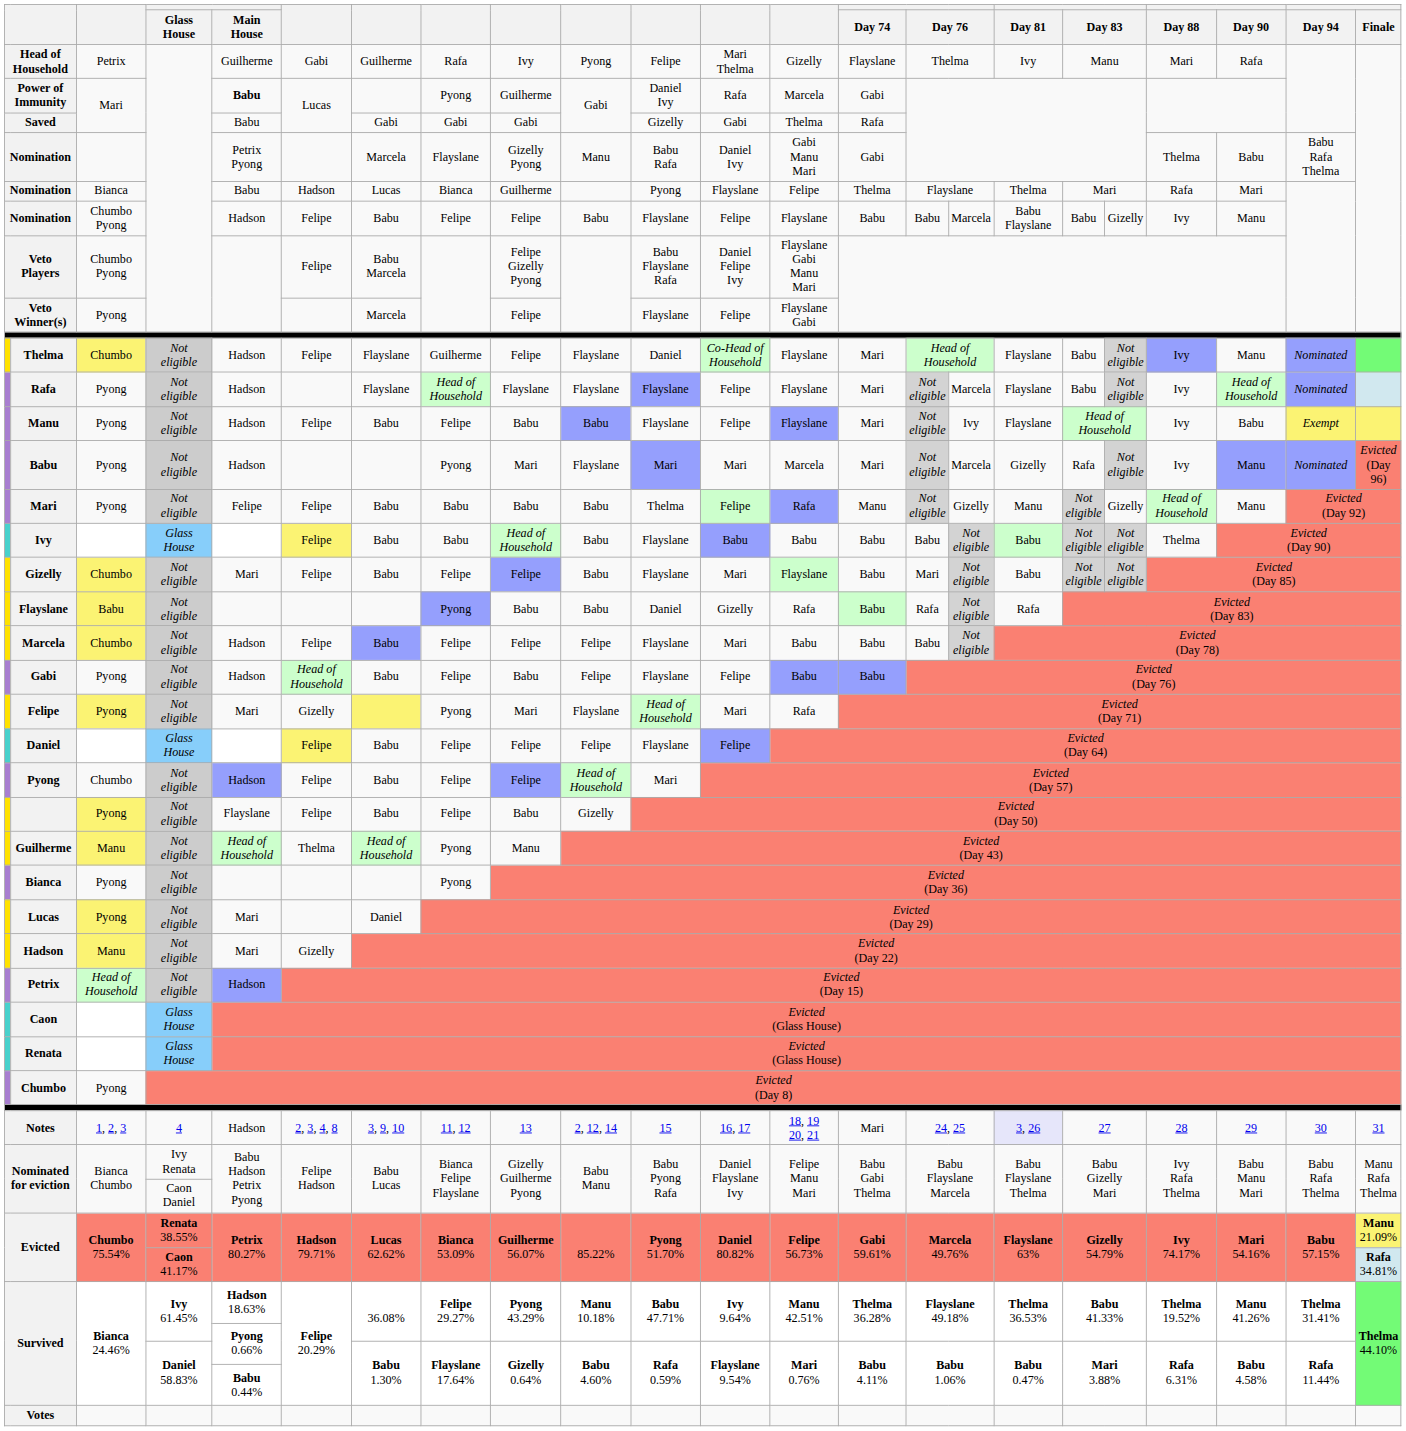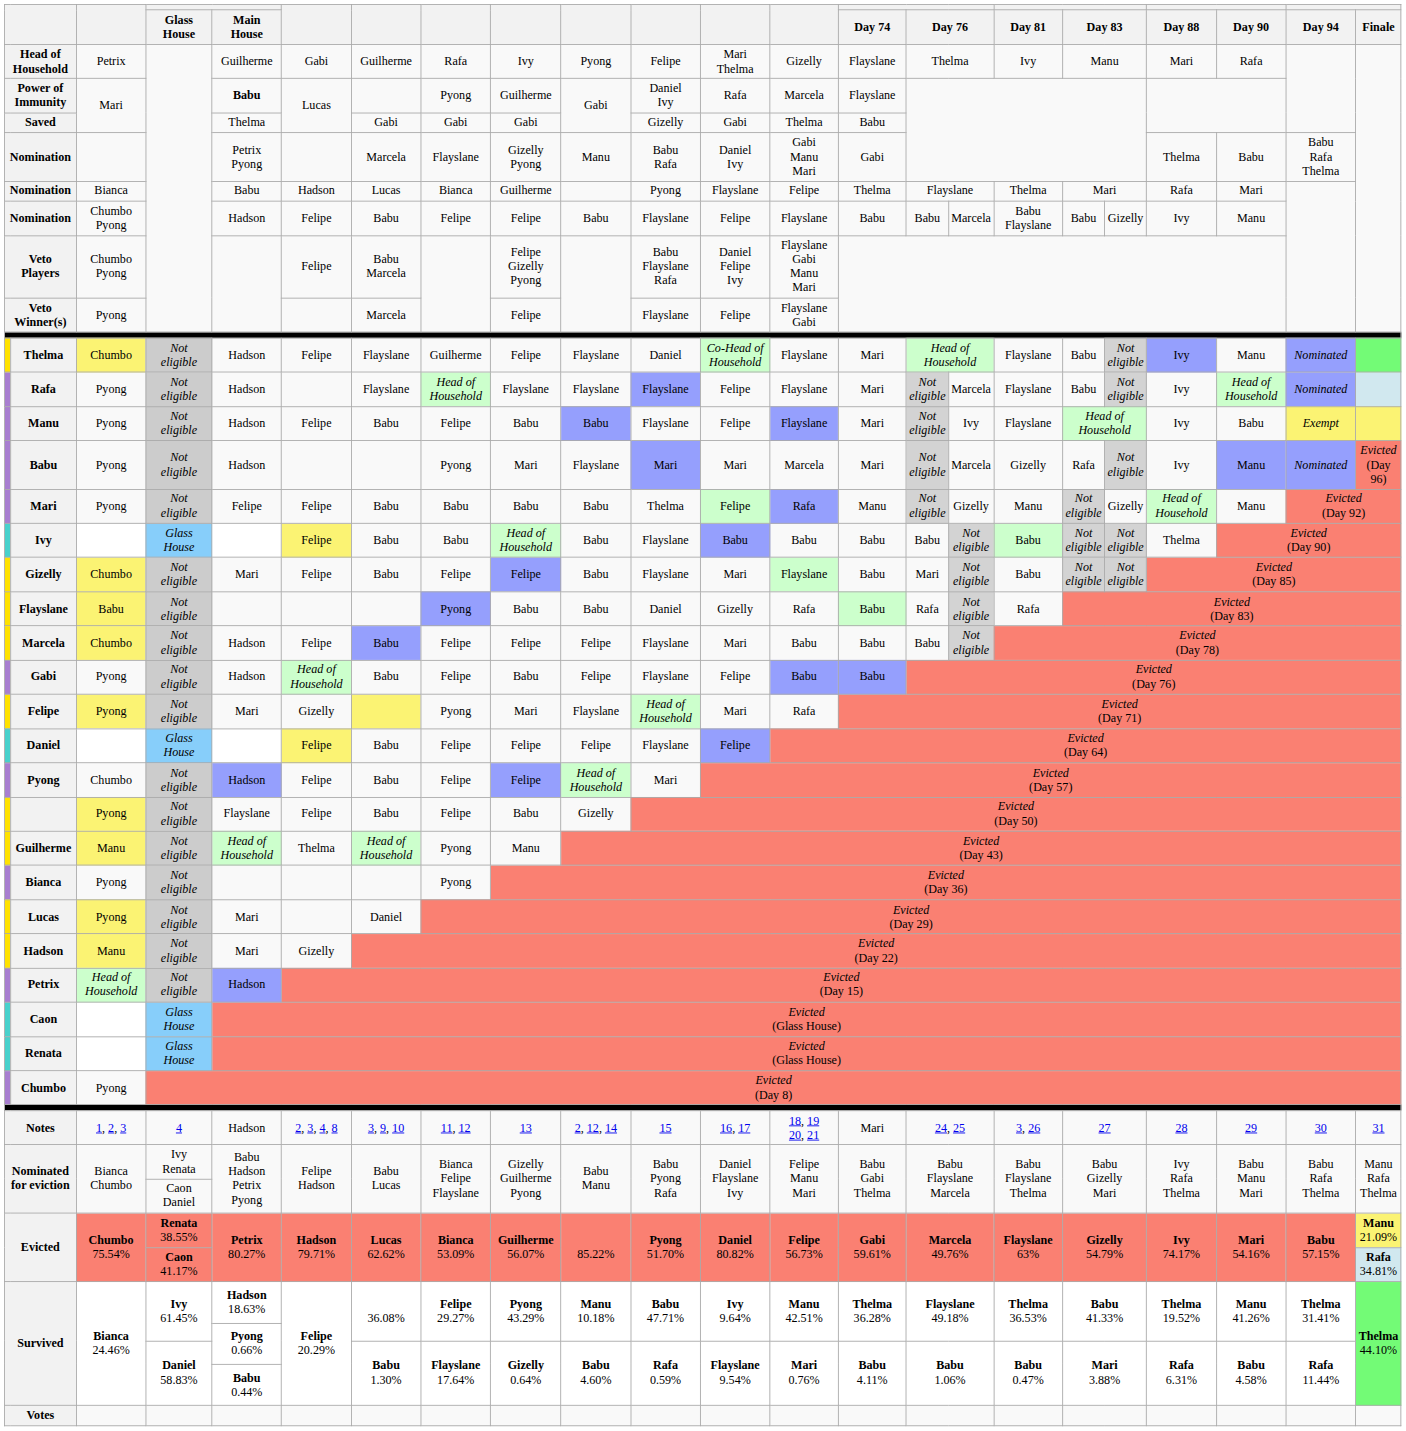(872, 95) Gabi -> (872, 95) Flayslane
(247, 122) Babu -> (247, 122) Thelma
(872, 122) Rafa -> (872, 122) Babu
(1028, 1127) lavender background -> (1028, 1127) no background
